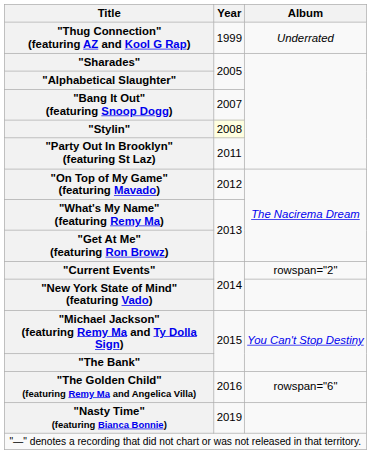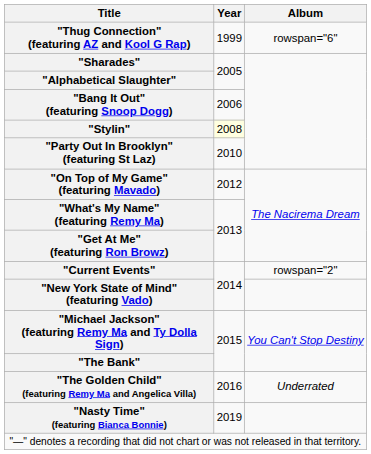(305, 37) Underrated -> (305, 37) rowspan="6"
(229, 104) 2007 -> (229, 104) 2006
(229, 153) 2011 -> (229, 153) 2010
(305, 387) rowspan="6" -> (305, 387) Underrated
